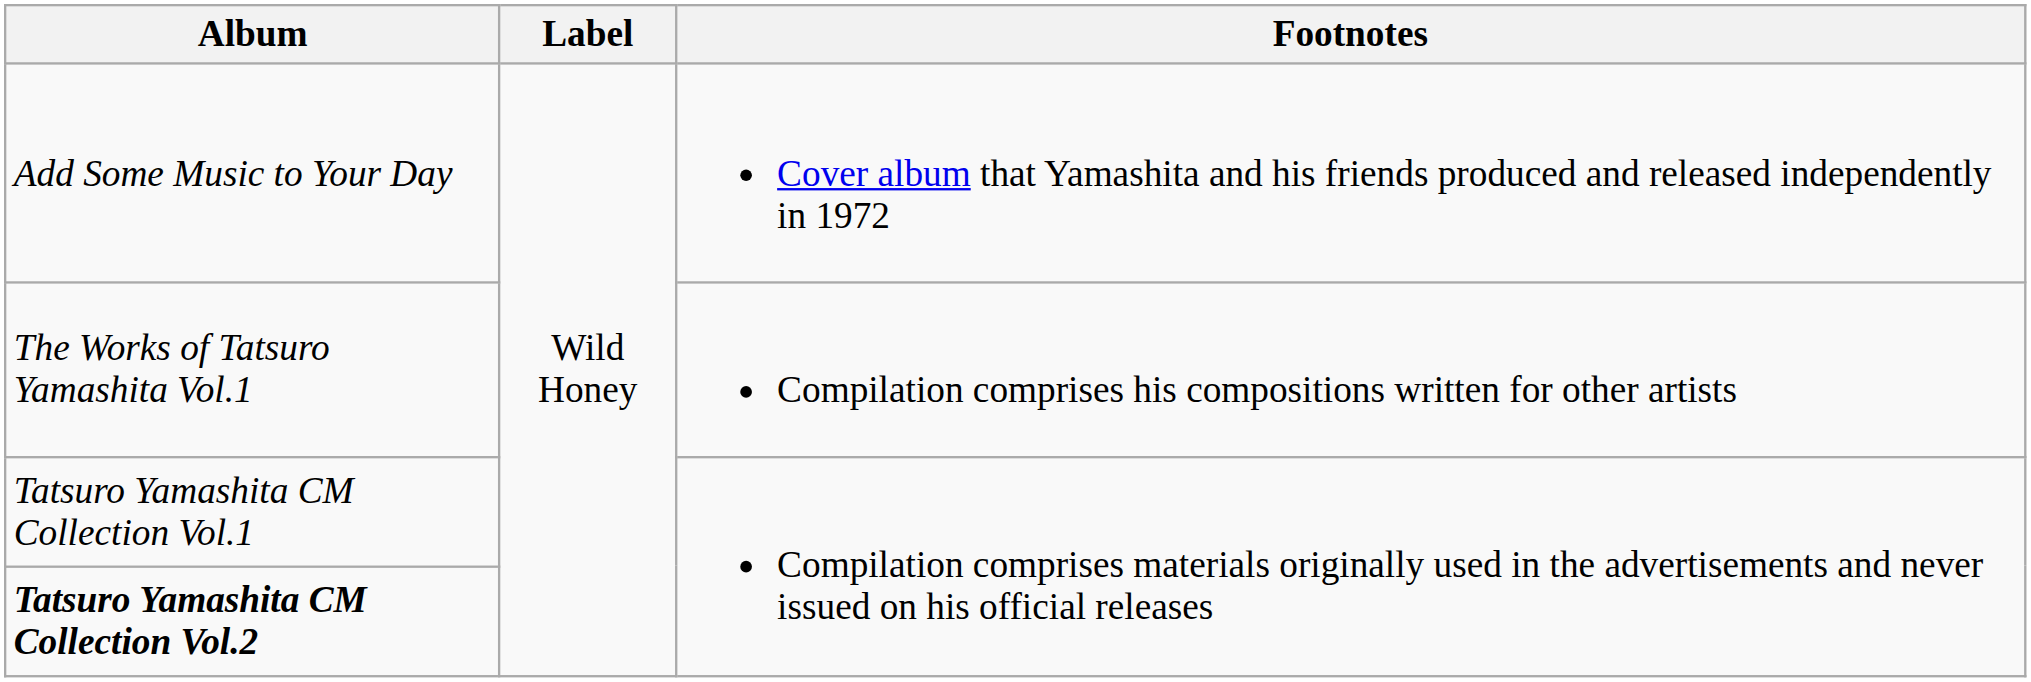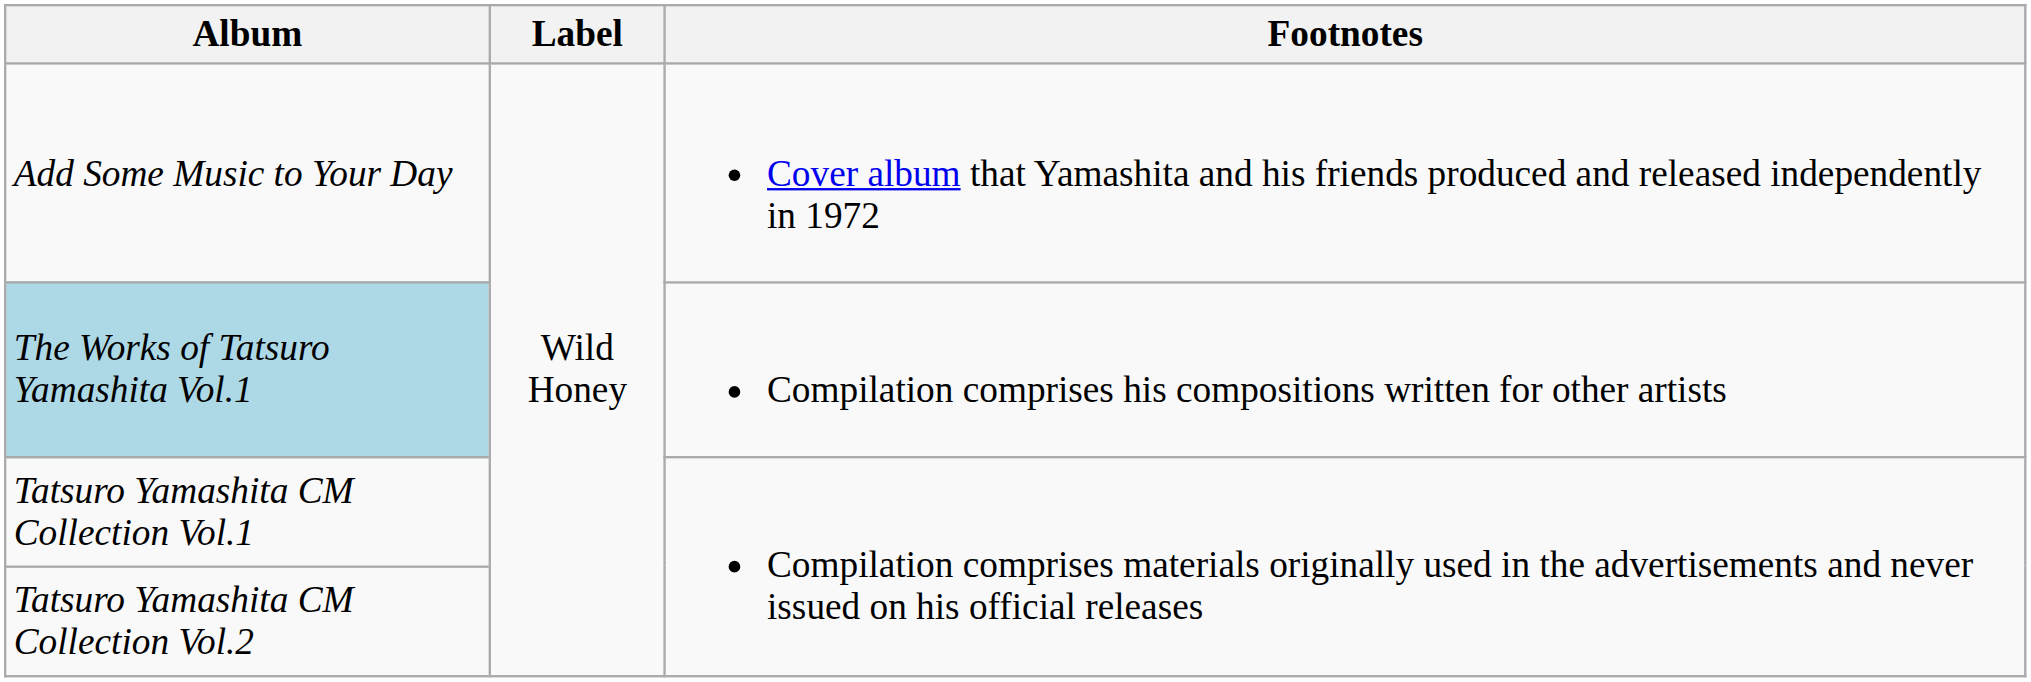(172, 368) no background -> (172, 368) lightblue background
(190, 619) bold -> (184, 619) normal
